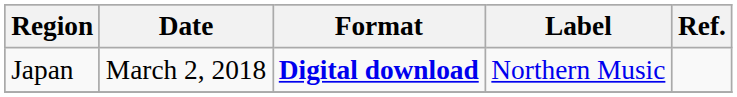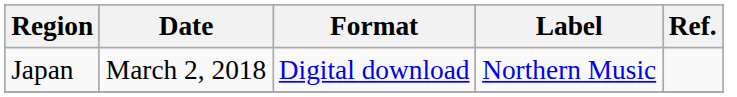(379, 69) bold -> (374, 69) normal
